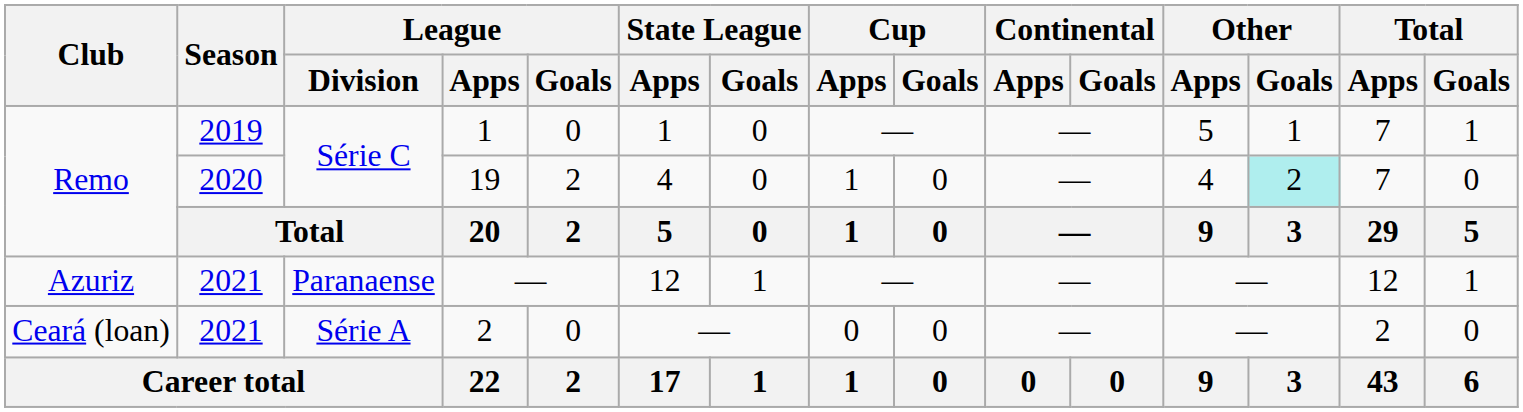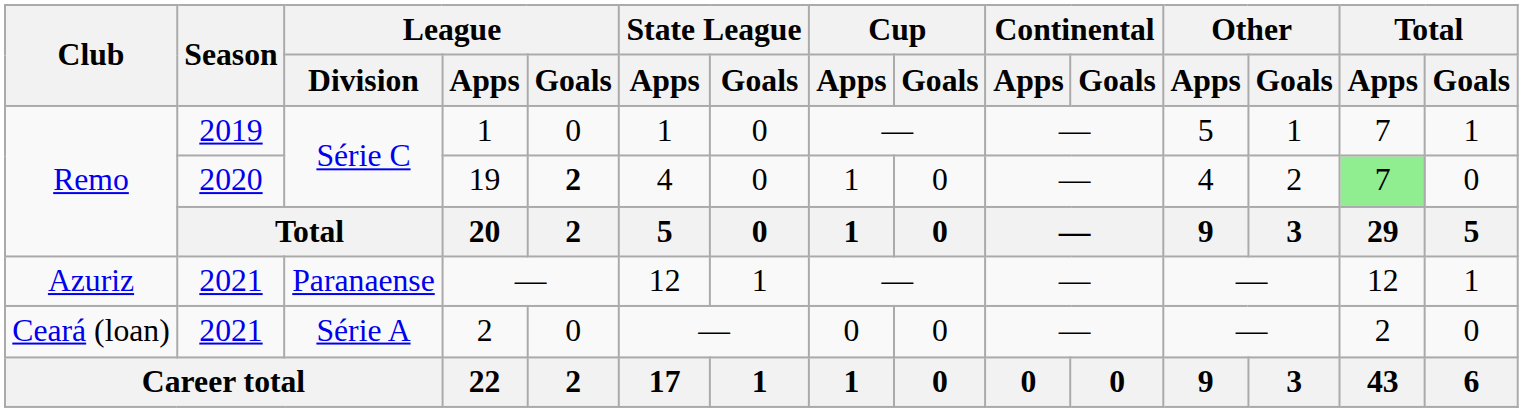(573, 180) normal -> (573, 180) bold
(1294, 180) paleturquoise background -> (1294, 180) no background
(1383, 180) no background -> (1383, 180) lightgreen background
